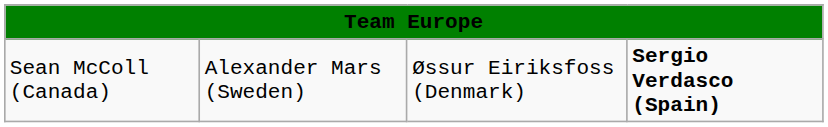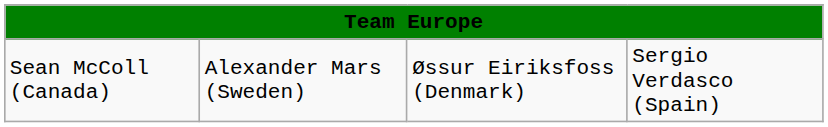(683, 81) bold -> (683, 81) normal
